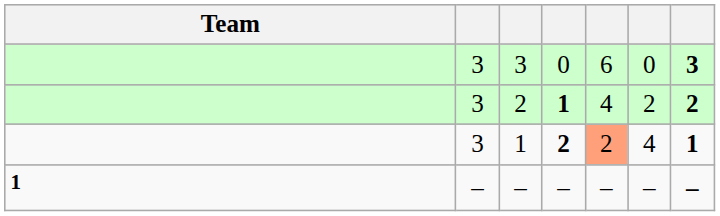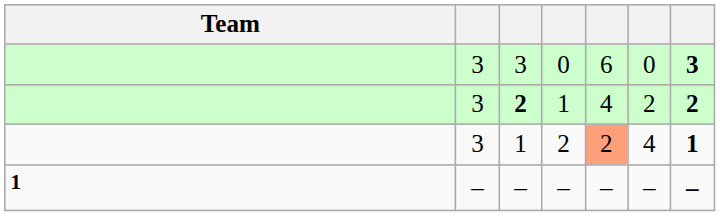(520, 104) normal -> (520, 104) bold
(563, 104) bold -> (563, 104) normal
(563, 143) bold -> (563, 143) normal
